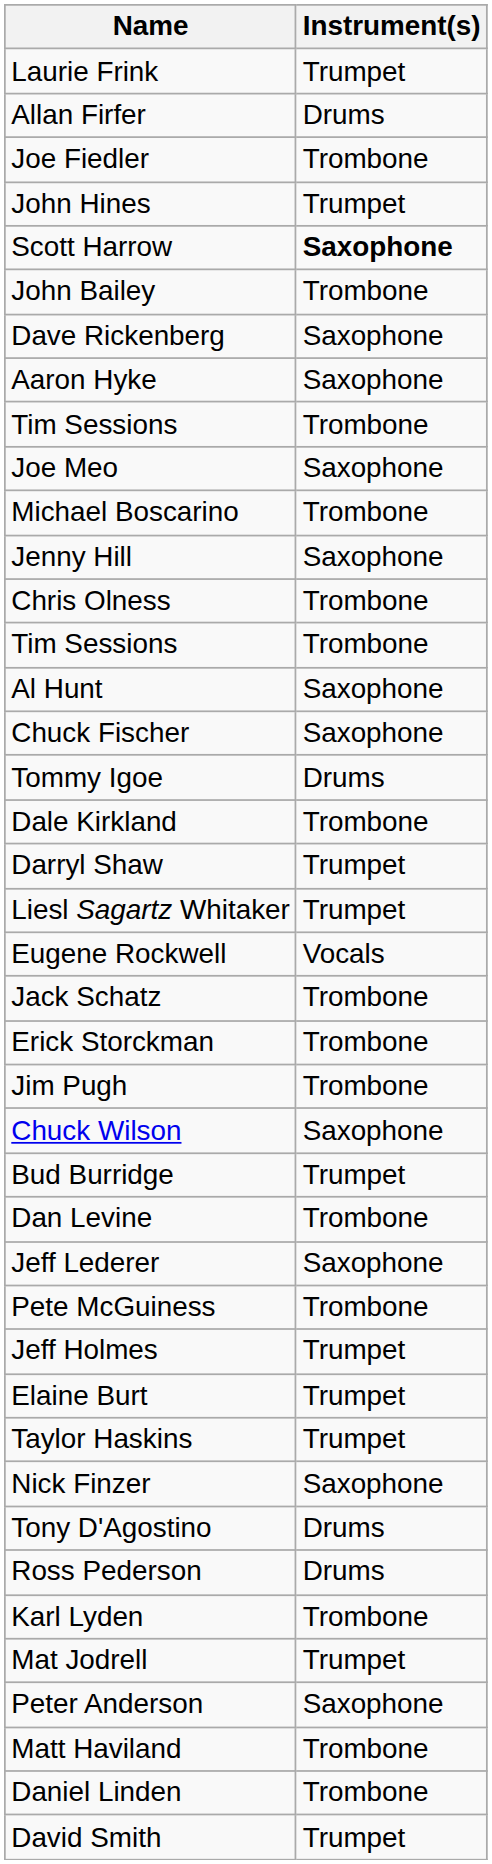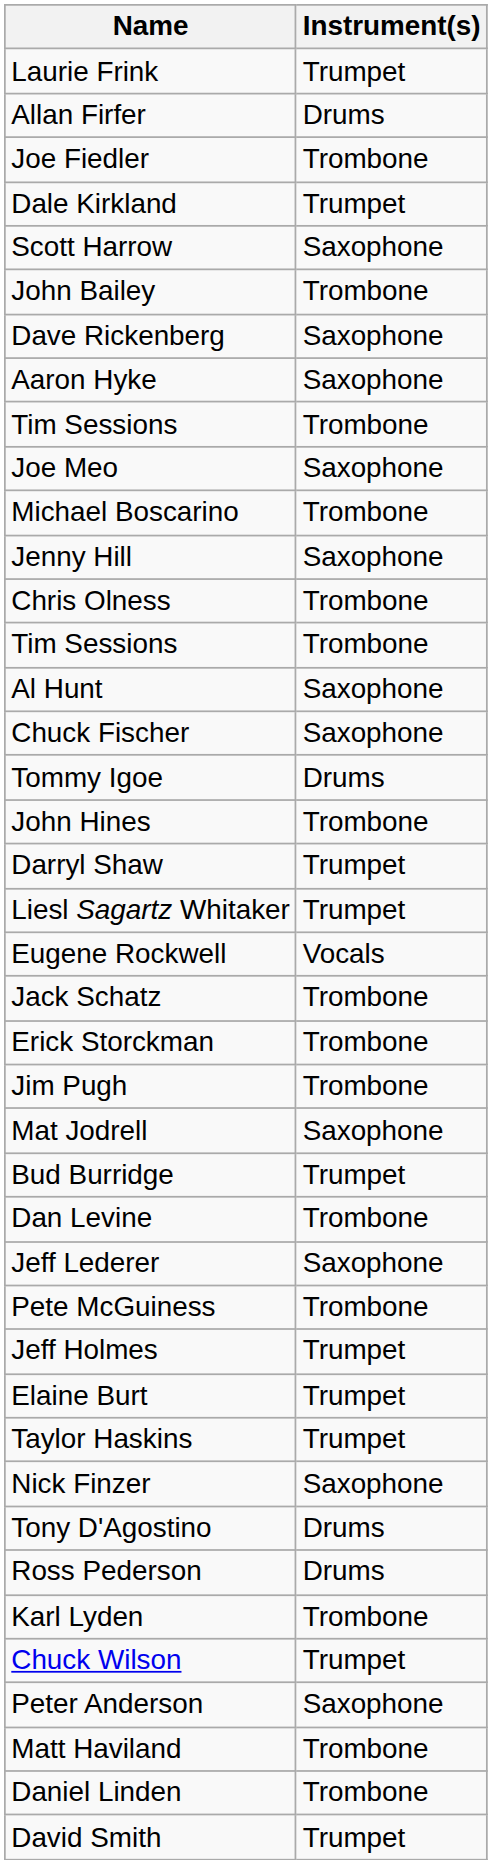(81, 203) John Hines -> (94, 203) Dale Kirkland
(378, 247) bold -> (373, 247) normal
(94, 821) Dale Kirkland -> (81, 821) John Hines
(96, 1130) Chuck Wilson -> (79, 1130) Mat Jodrell
(79, 1660) Mat Jodrell -> (96, 1660) Chuck Wilson
